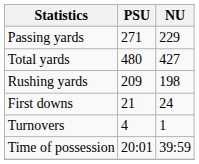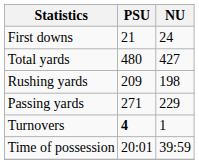rows swapped: (40, 103) <-> (46, 37)
(125, 125) normal -> (125, 125) bold
